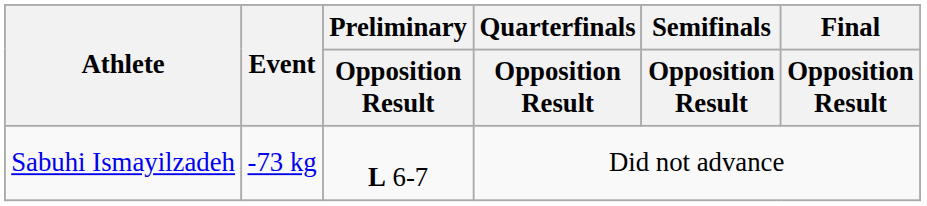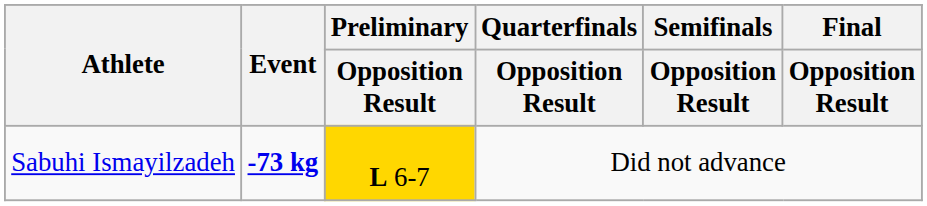(282, 162) normal -> (283, 162) bold
(398, 178) no background -> (400, 178) gold background
